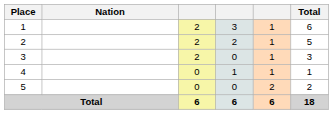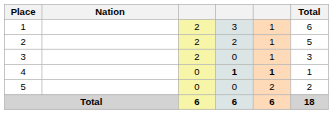(234, 72) normal -> (234, 72) bold
(272, 72) normal -> (272, 72) bold
